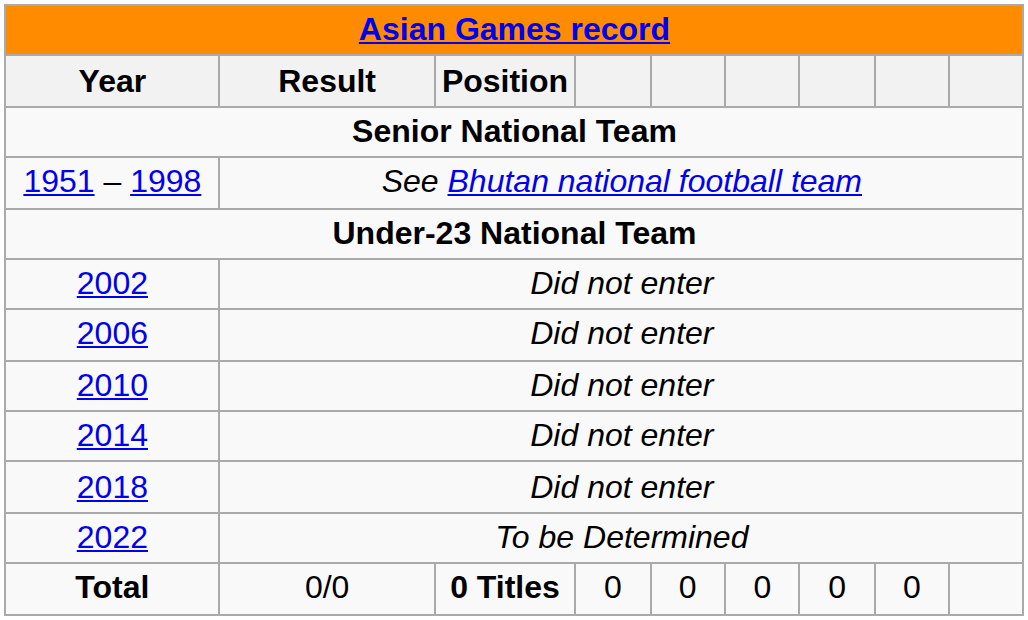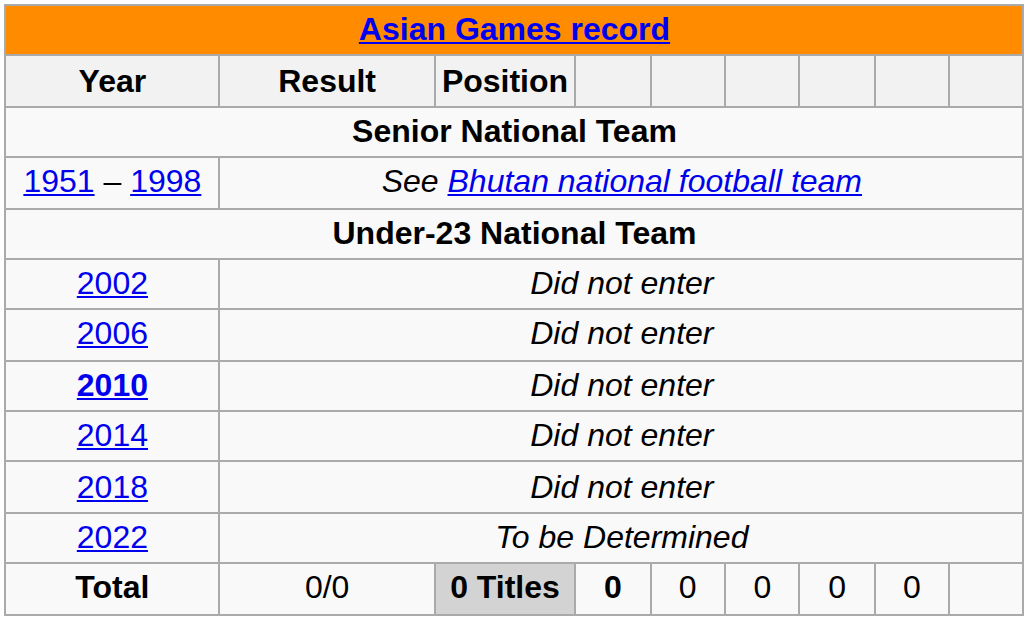(112, 385) normal -> (112, 385) bold
(505, 588) no background -> (505, 588) lightgrey background
(613, 588) normal -> (613, 588) bold
